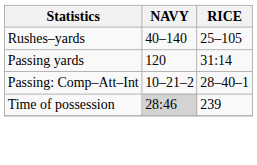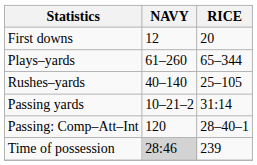+ row: (40, 38)
+ row: (41, 60)
(156, 60) 120 -> (170, 104) 10–21–2
(170, 82) 10–21–2 -> (156, 126) 120
